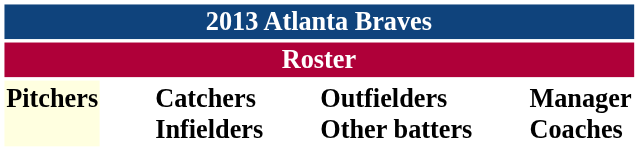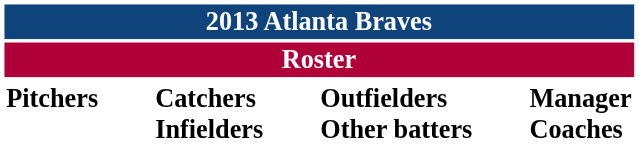(52, 97) lightyellow background -> (52, 97) no background
